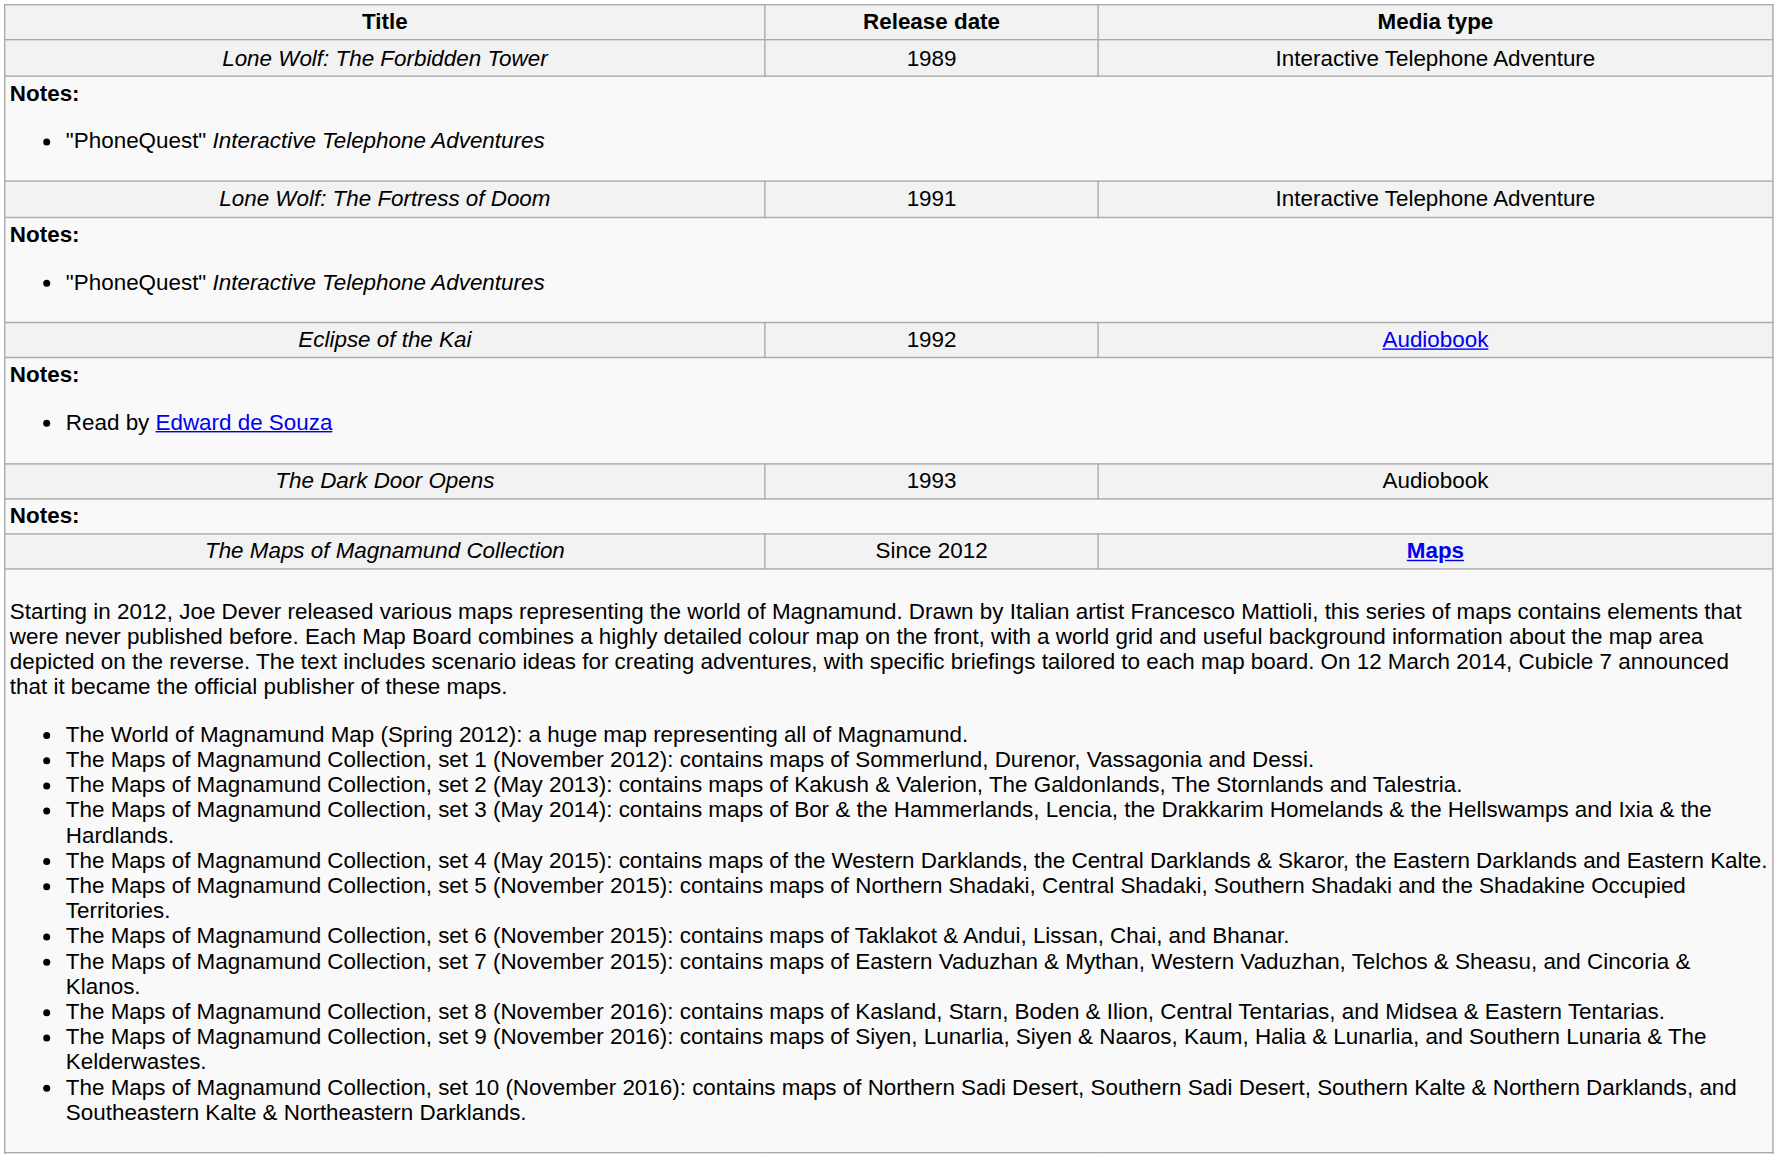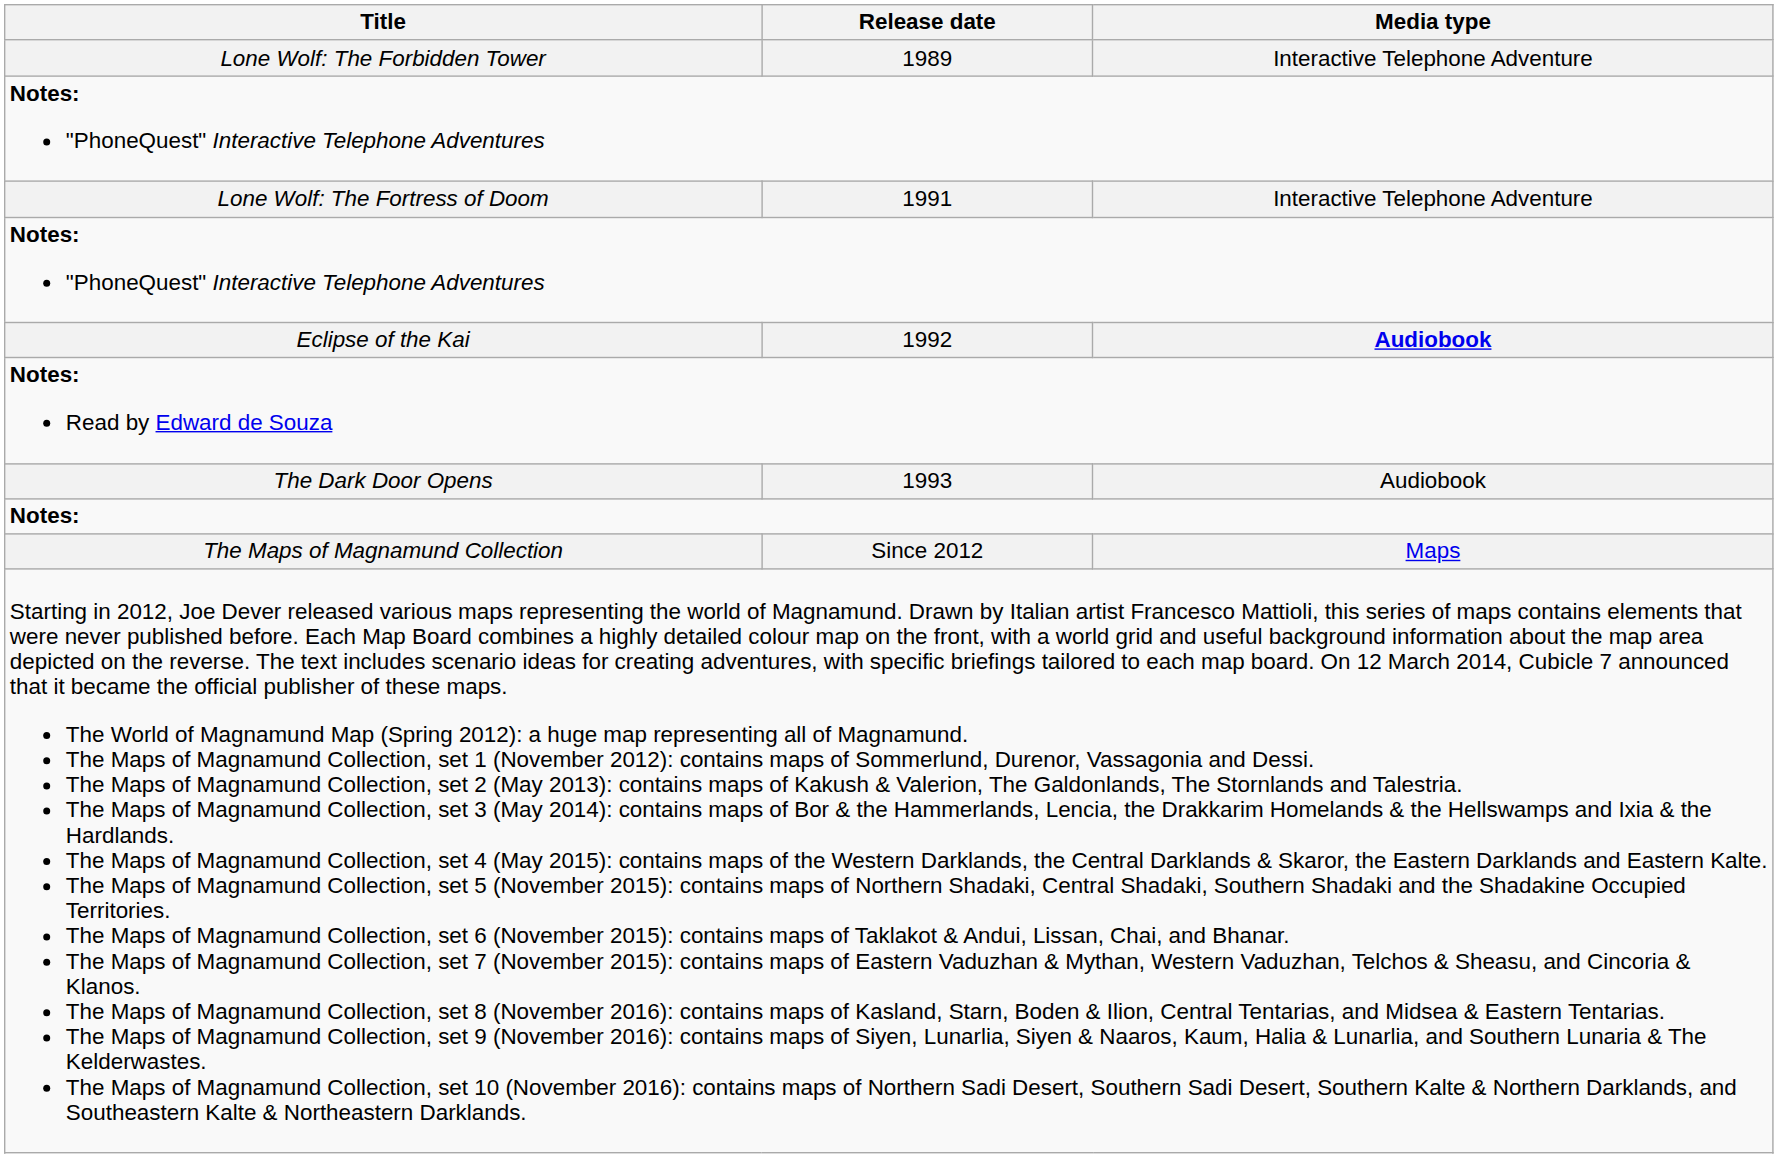(1435, 339) normal -> (1433, 339) bold
(1435, 551) bold -> (1433, 551) normal
